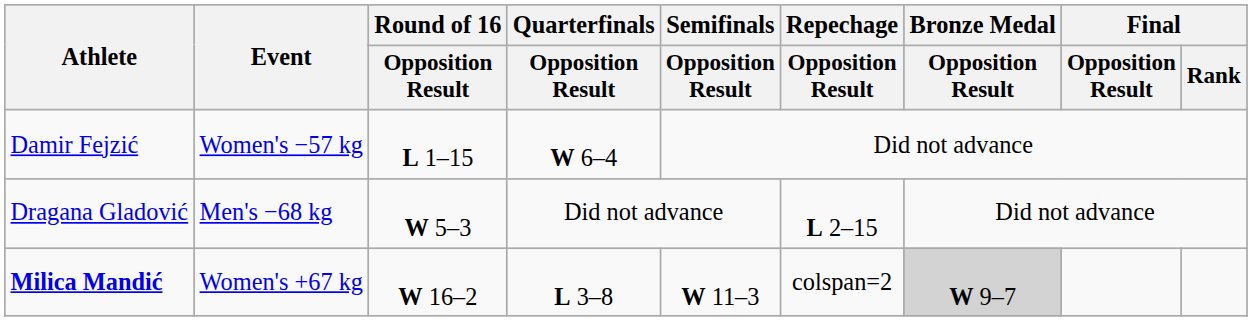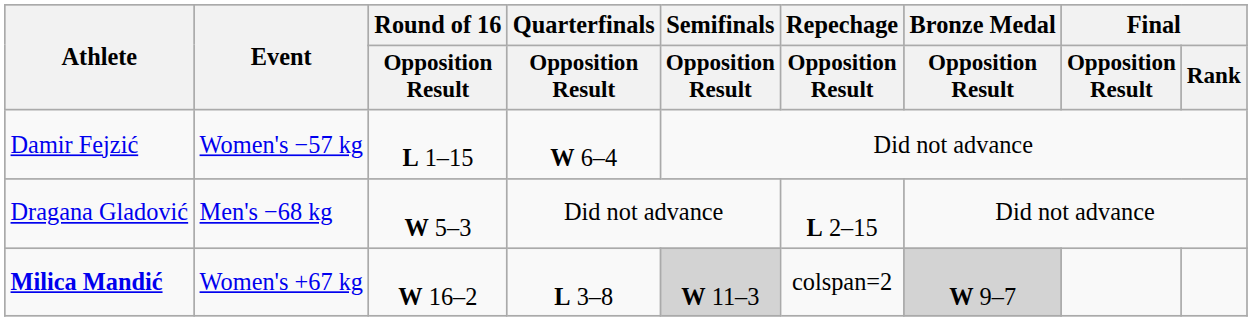(720, 296) no background -> (720, 296) lightgrey background
